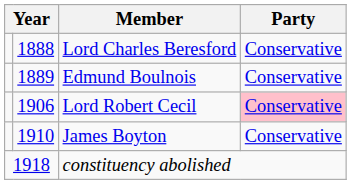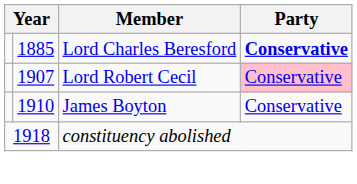(36, 48) 1888 -> (36, 48) 1885
(293, 48) normal -> (296, 48) bold
- row: (129, 77)
(36, 106) 1906 -> (36, 77) 1907
